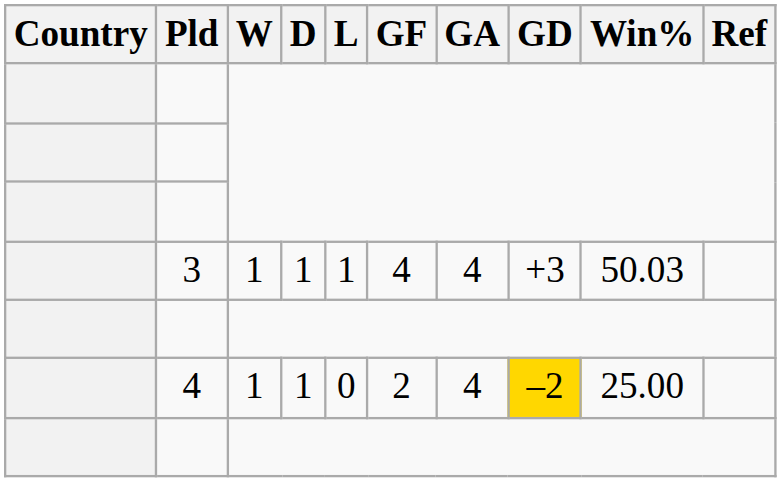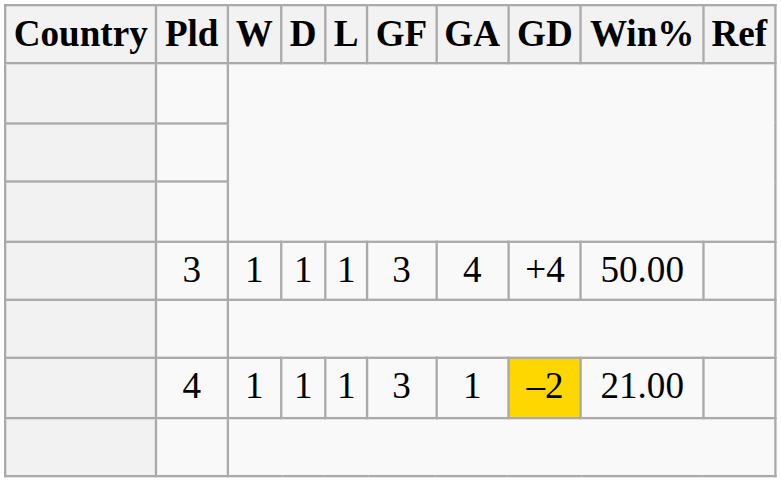(401, 269) 4 -> (401, 269) 3
(545, 269) +3 -> (545, 269) +4
(642, 269) 50.03 -> (642, 269) 50.00
(346, 387) 0 -> (346, 387) 1
(401, 387) 2 -> (401, 387) 3
(472, 387) 4 -> (472, 387) 1
(642, 387) 25.00 -> (642, 387) 21.00
